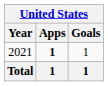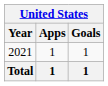(52, 52) bold -> (52, 52) normal
